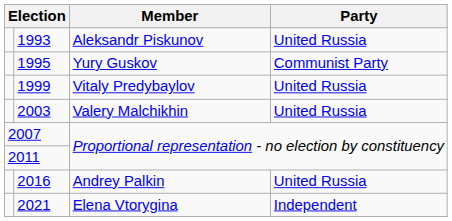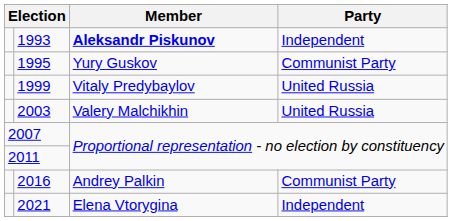(138, 39) normal -> (144, 39) bold
(320, 39) United Russia -> (323, 39) Independent
(320, 181) United Russia -> (339, 181) Communist Party
